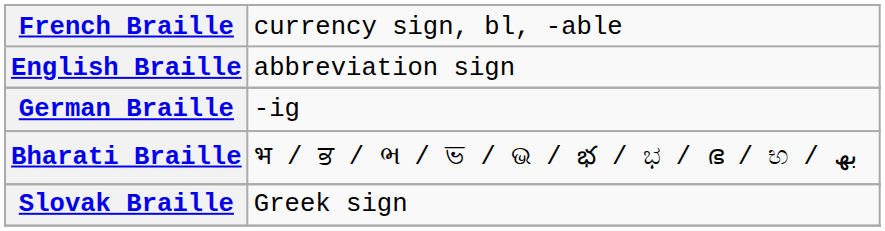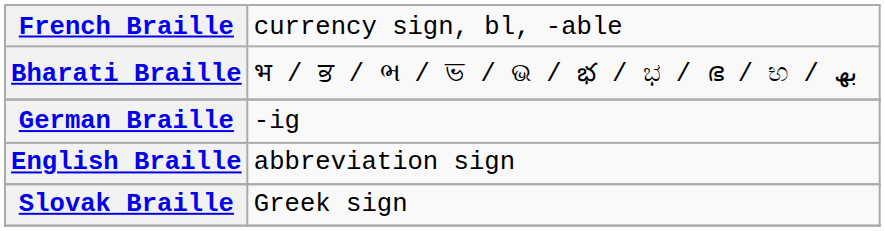rows swapped: (126, 68) <-> (126, 157)
